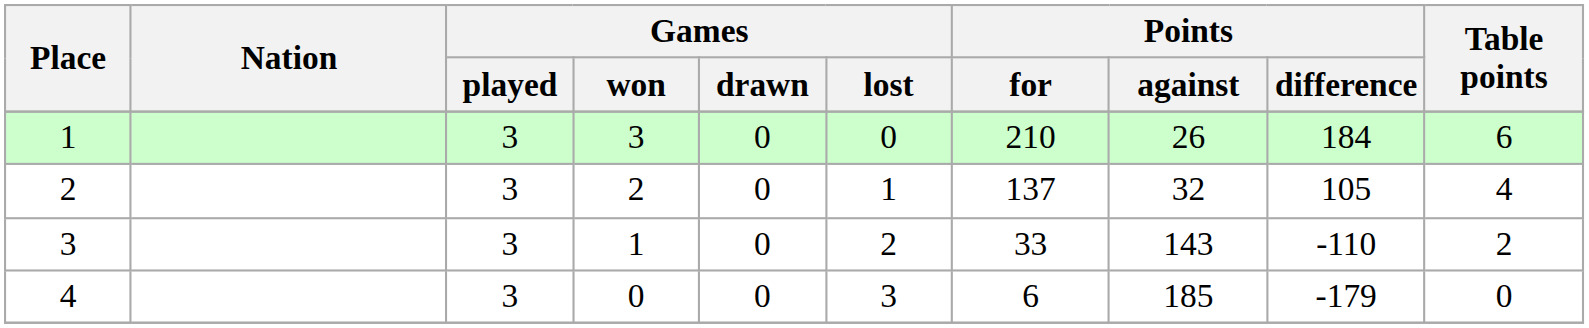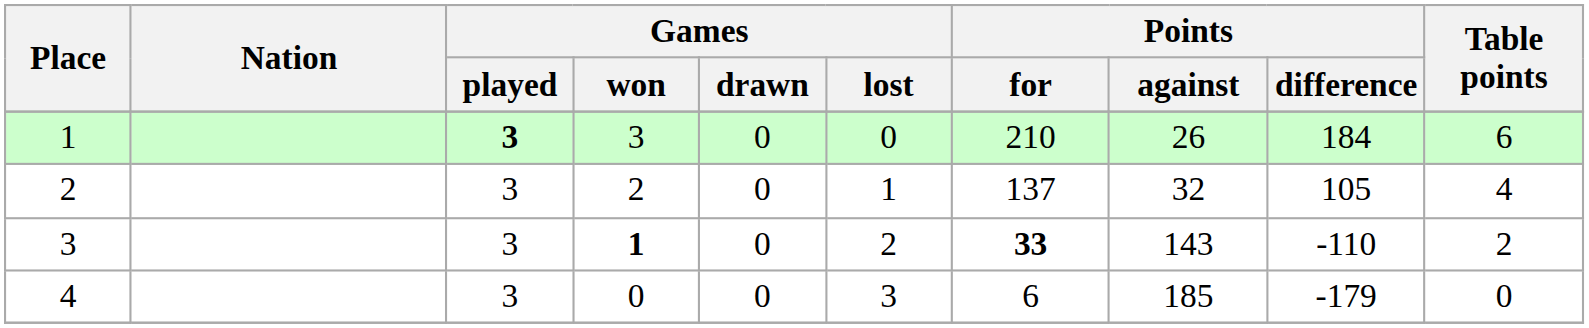(510, 137) normal -> (510, 137) bold
(636, 243) normal -> (636, 243) bold
(1031, 243) normal -> (1031, 243) bold
